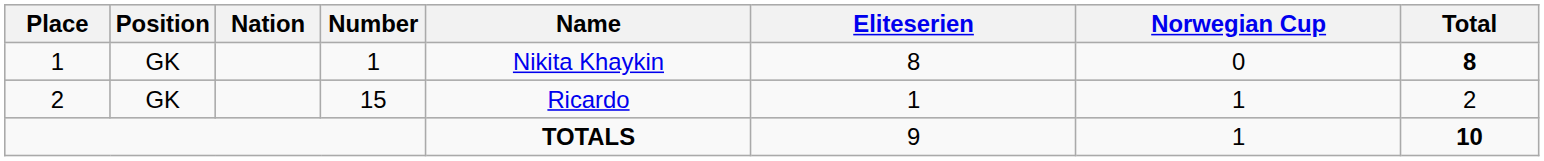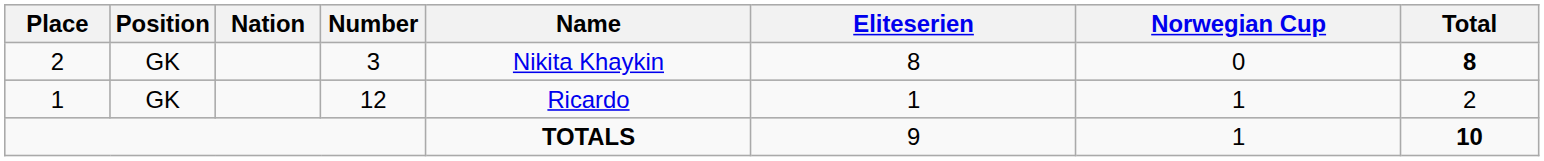(57, 62) 1 -> (57, 62) 2
(373, 62) 1 -> (373, 62) 3
(57, 99) 2 -> (57, 99) 1
(373, 99) 15 -> (373, 99) 12
